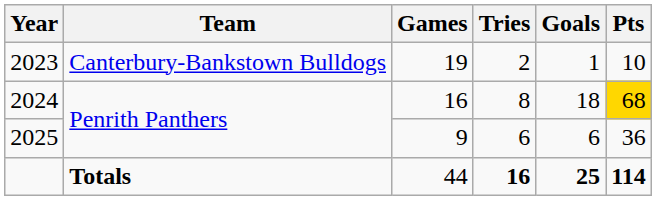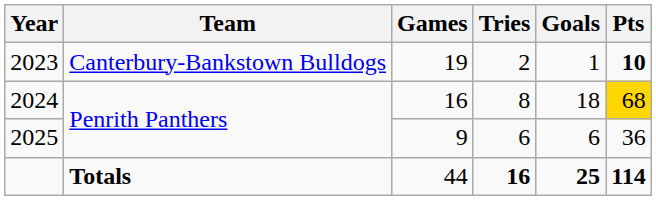(634, 61) normal -> (634, 61) bold
